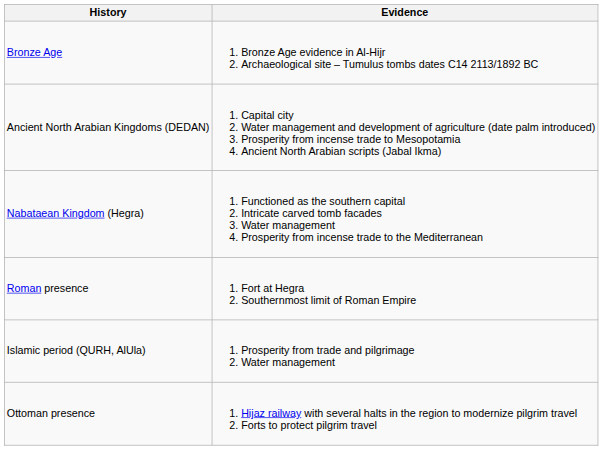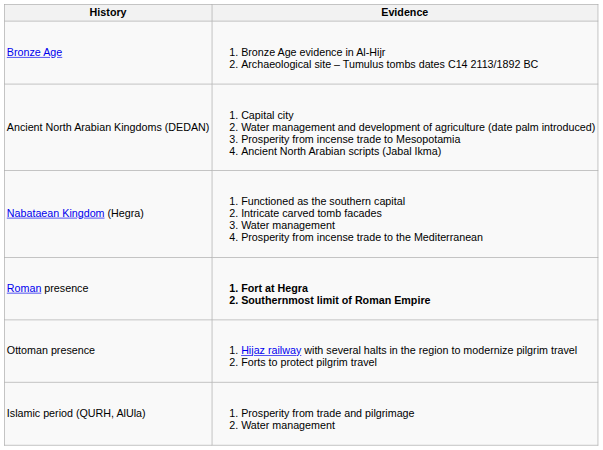(405, 295) normal -> (405, 295) bold
rows swapped: (76, 351) <-> (51, 413)
